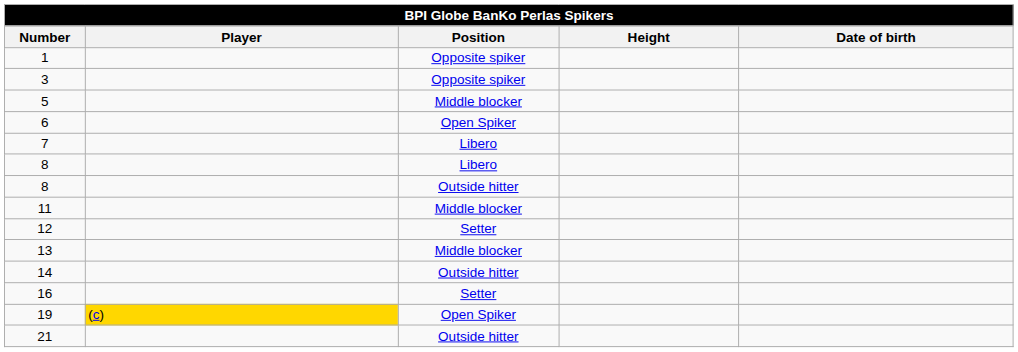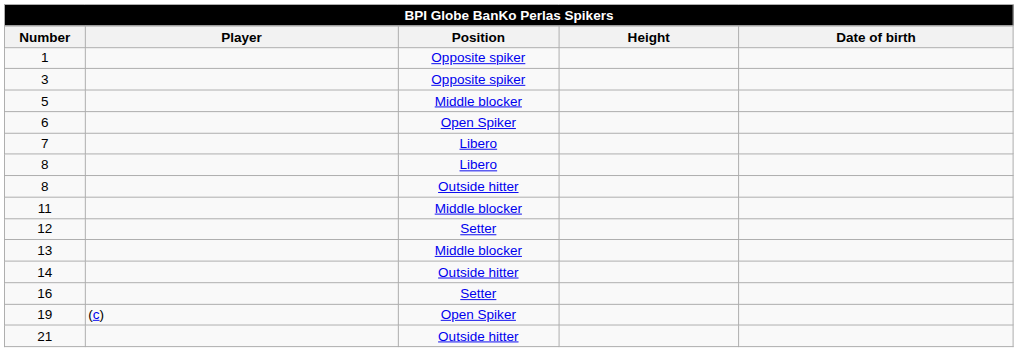(96, 315) gold background -> (96, 315) no background
